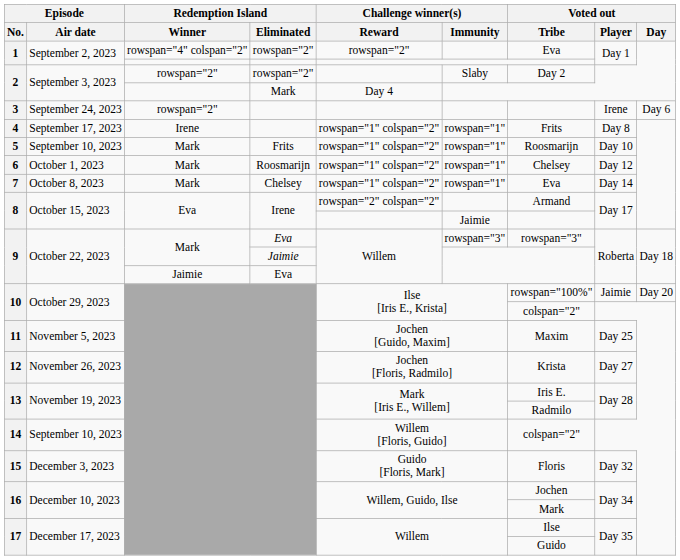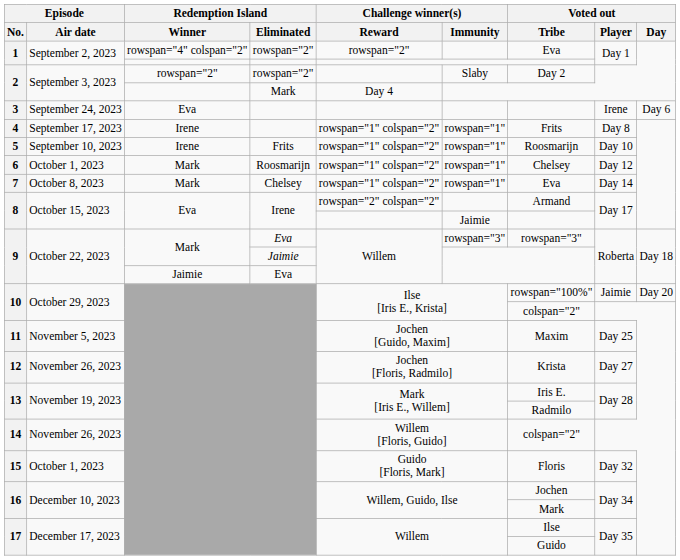(187, 110) rowspan="2" -> (187, 110) Eva
(187, 146) Mark -> (187, 146) Irene
(76, 435) September 10, 2023 -> (75, 435) November 26, 2023
(72, 466) December 3, 2023 -> (67, 466) October 1, 2023
